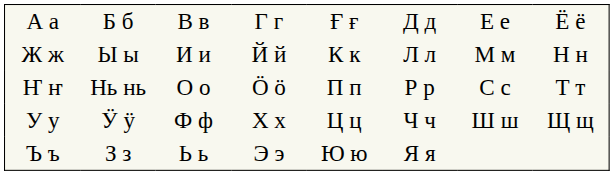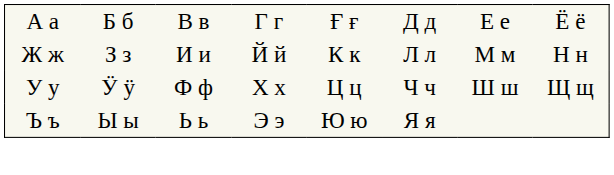(118, 54) Ы ы -> (118, 54) З з
- row: (43, 87)
(118, 153) З з -> (118, 120) Ы ы
